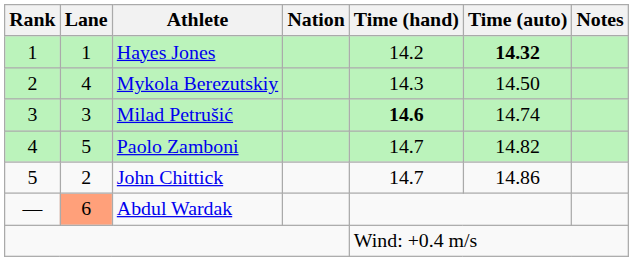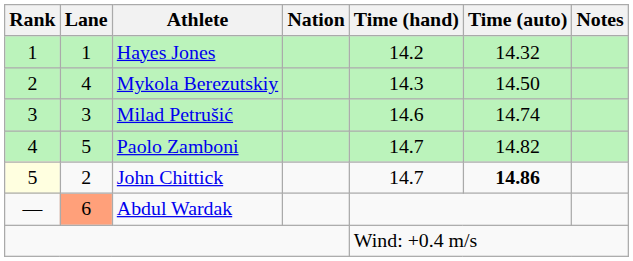(518, 51) bold -> (518, 51) normal
(406, 114) bold -> (406, 114) normal
(32, 177) no background -> (32, 177) lightyellow background
(518, 177) normal -> (518, 177) bold
